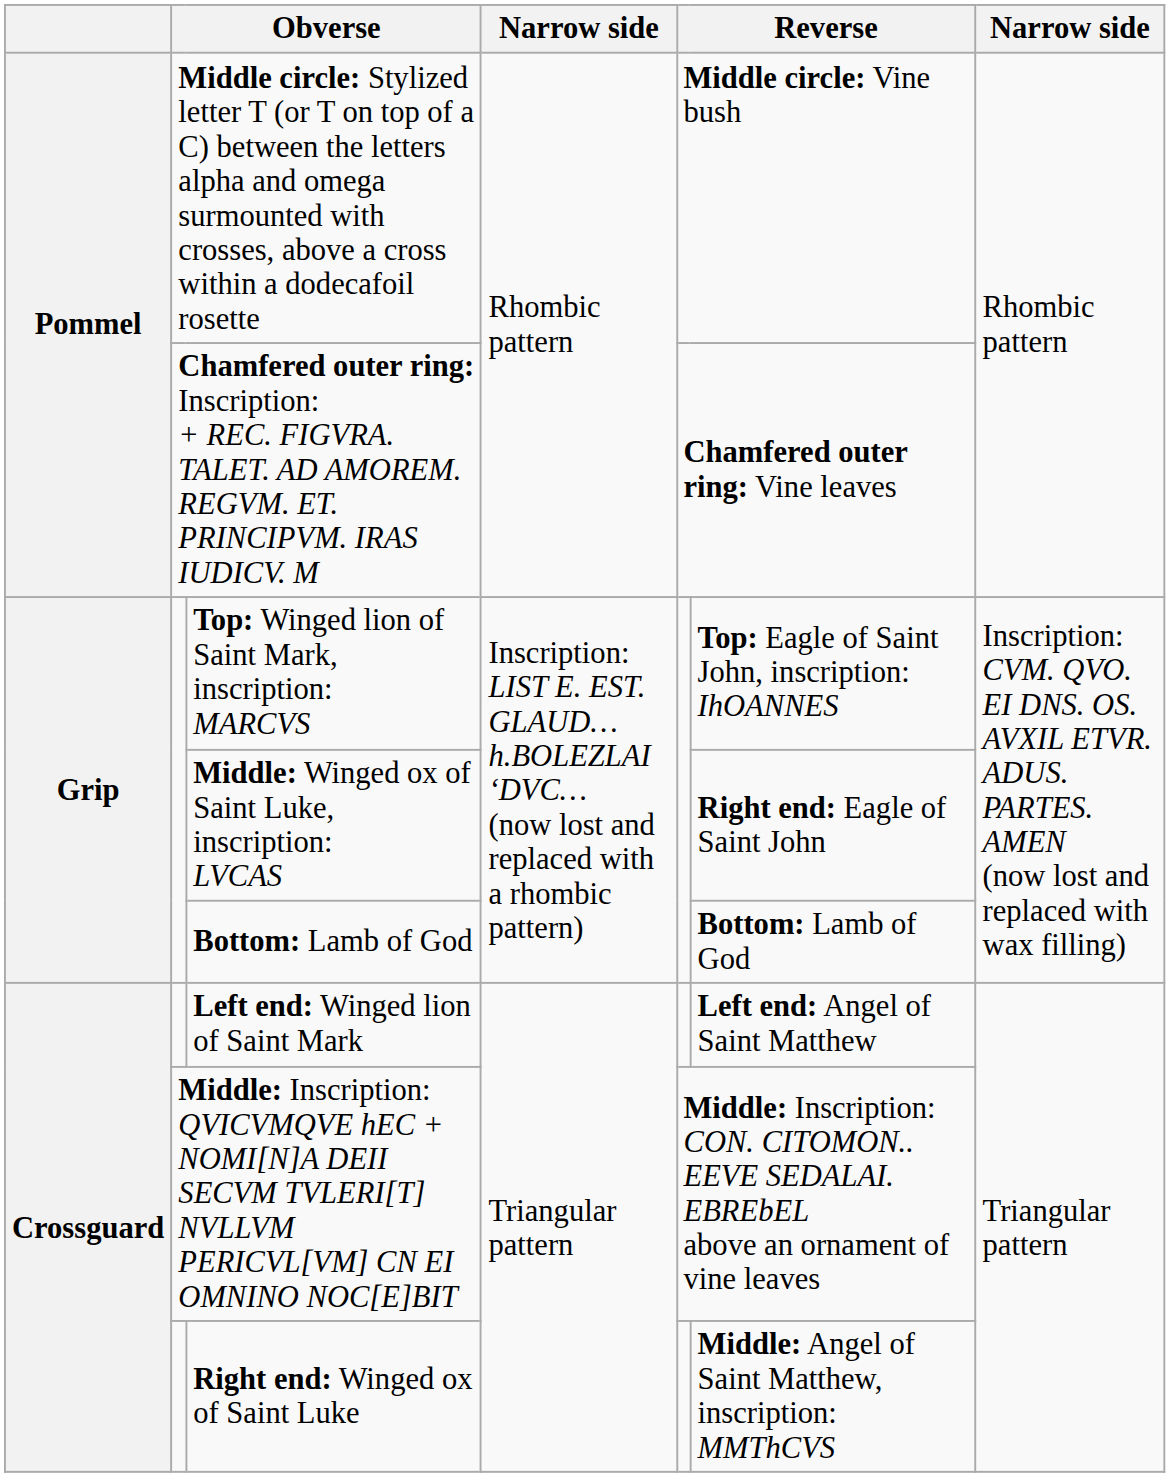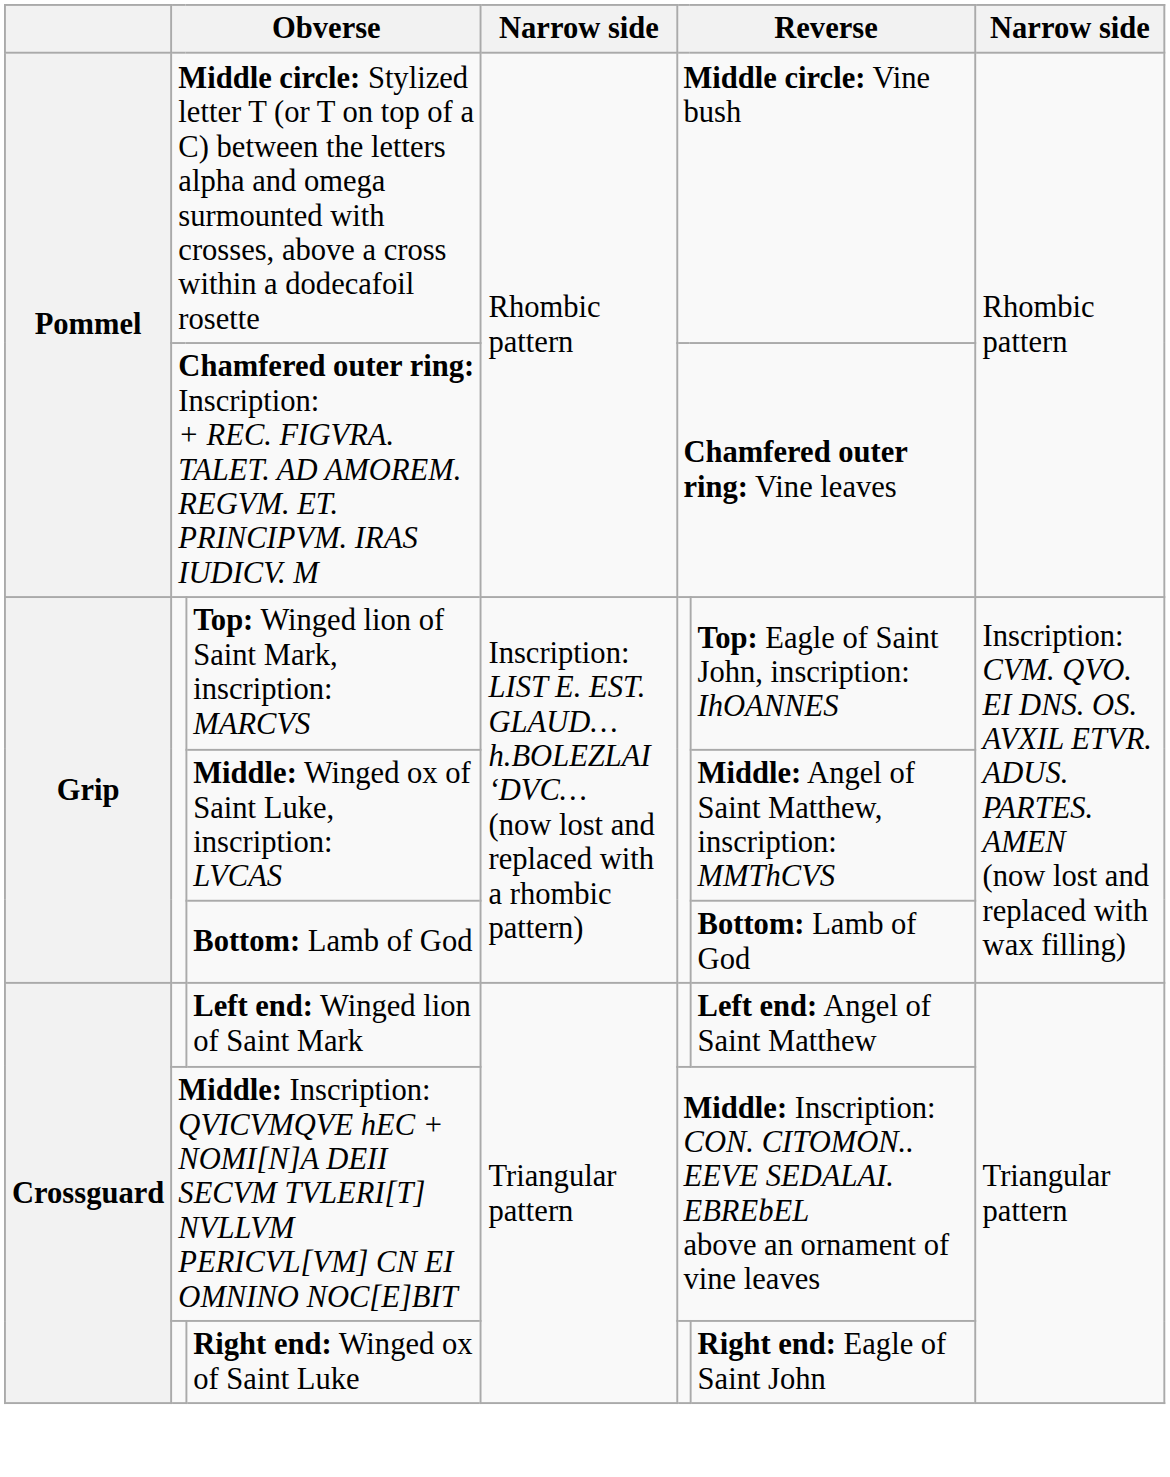(822, 824) Right end: Eagle of Saint John -> (806, 824) Middle: Angel of Saint Matthew, inscription: MMThCVS
(806, 1396) Middle: Angel of Saint Matthew, inscription: MMThCVS -> (822, 1361) Right end: Eagle of Saint John
